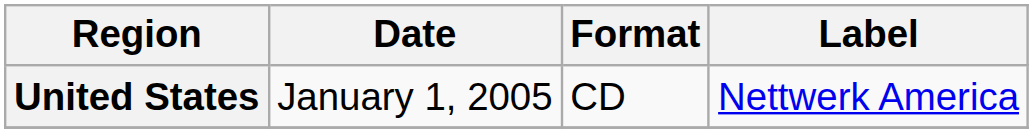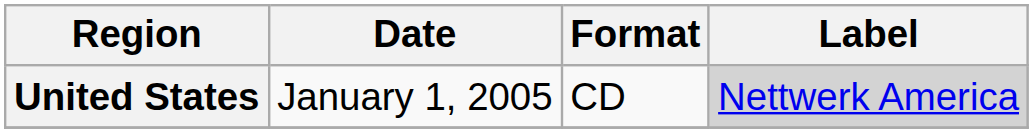(869, 95) no background -> (869, 95) lightgrey background
